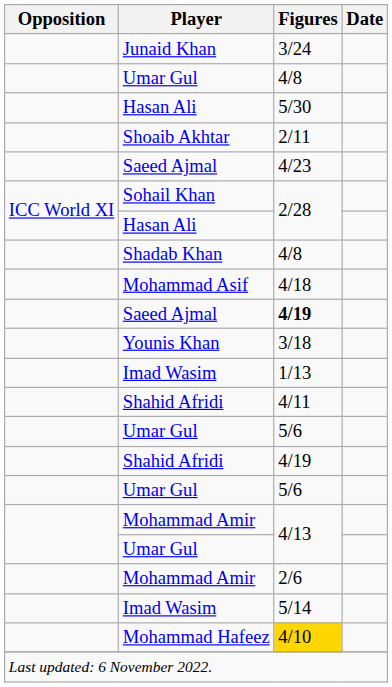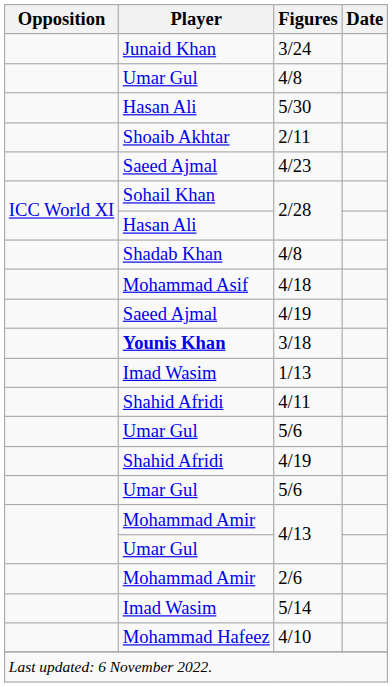(295, 313) bold -> (295, 313) normal
(171, 343) normal -> (174, 343) bold
(295, 637) gold background -> (295, 637) no background
